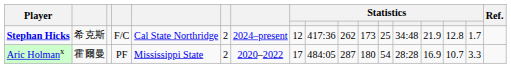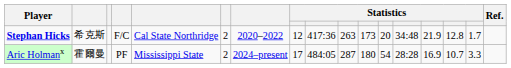(260, 35) 2024–present -> (260, 35) 2020–2022
(348, 35) 262 -> (348, 35) 263
(385, 35) 25 -> (385, 35) 20
(260, 54) 2020–2022 -> (260, 54) 2024–present
